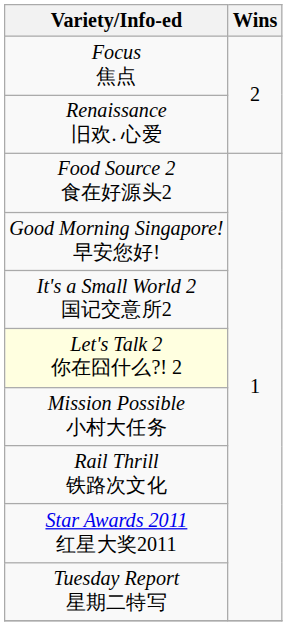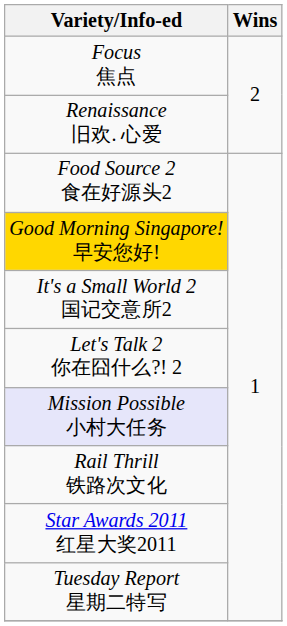(116, 239) no background -> (116, 239) gold background
(116, 356) lightyellow background -> (116, 356) no background
(116, 415) no background -> (116, 415) lavender background
